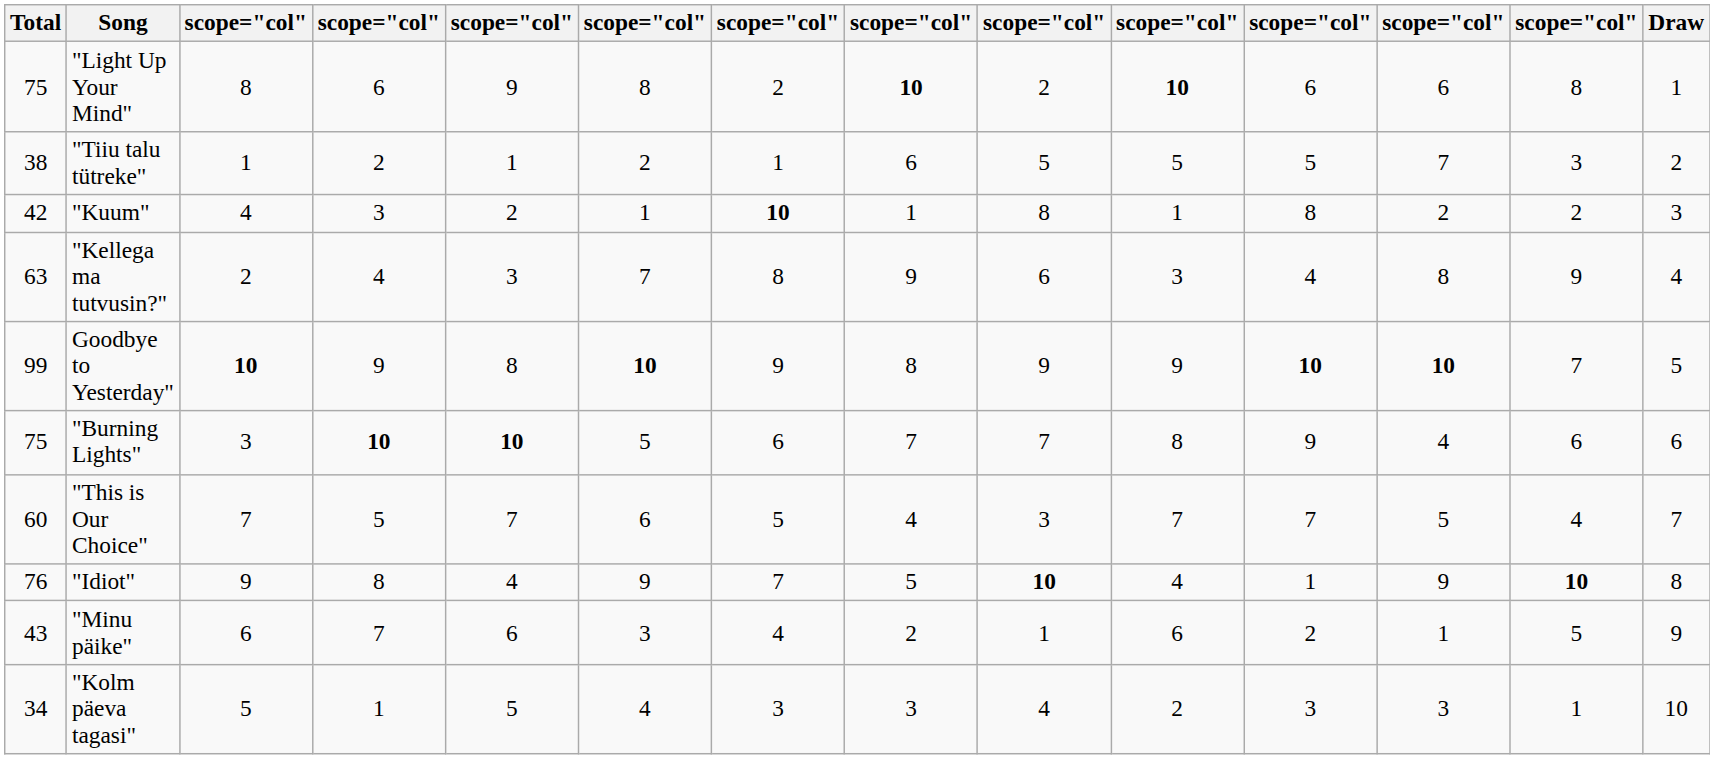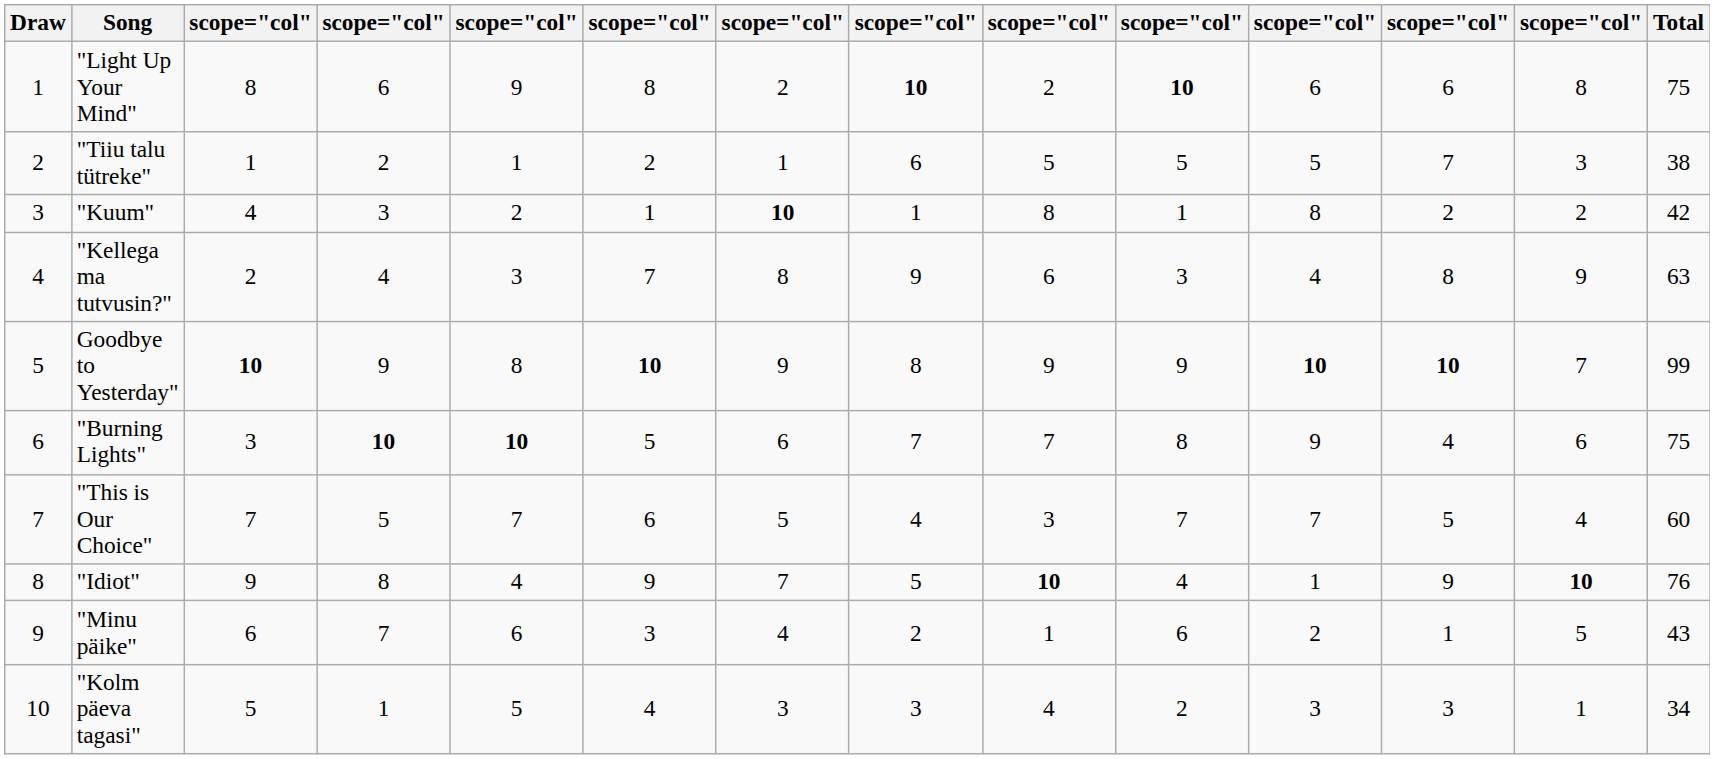columns swapped: (1676, 23) <-> (36, 23)
